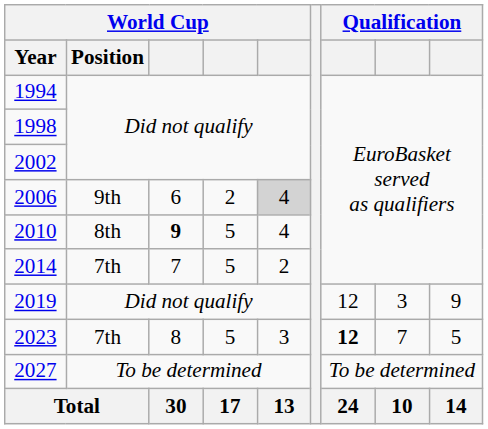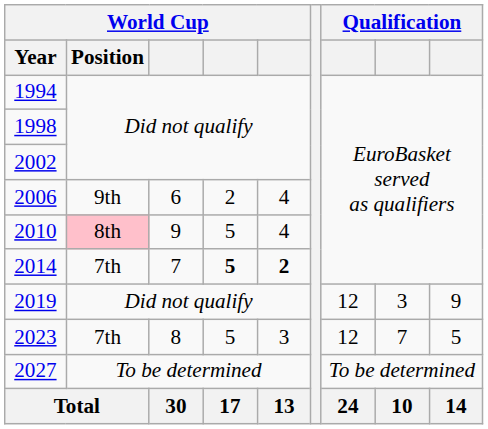(284, 196) lightgrey background -> (284, 196) no background
(108, 231) no background -> (108, 231) pink background
(176, 231) bold -> (176, 231) normal
(230, 266) normal -> (230, 266) bold
(284, 266) normal -> (284, 266) bold
(348, 336) bold -> (348, 336) normal
